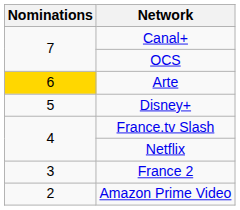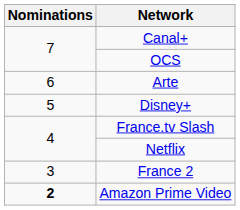(50, 82) gold background -> (50, 82) no background
(50, 194) normal -> (50, 194) bold
